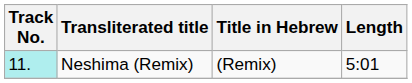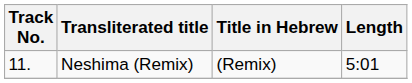(20, 64) paleturquoise background -> (20, 64) no background
